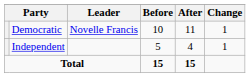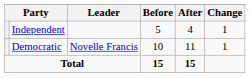rows swapped: (37, 30) <-> (38, 47)
